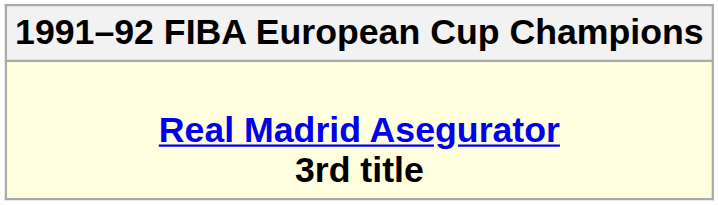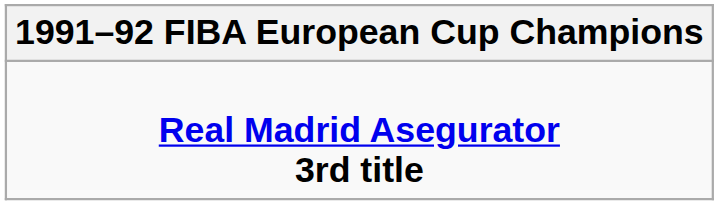(359, 149) lightyellow background -> (359, 149) no background
